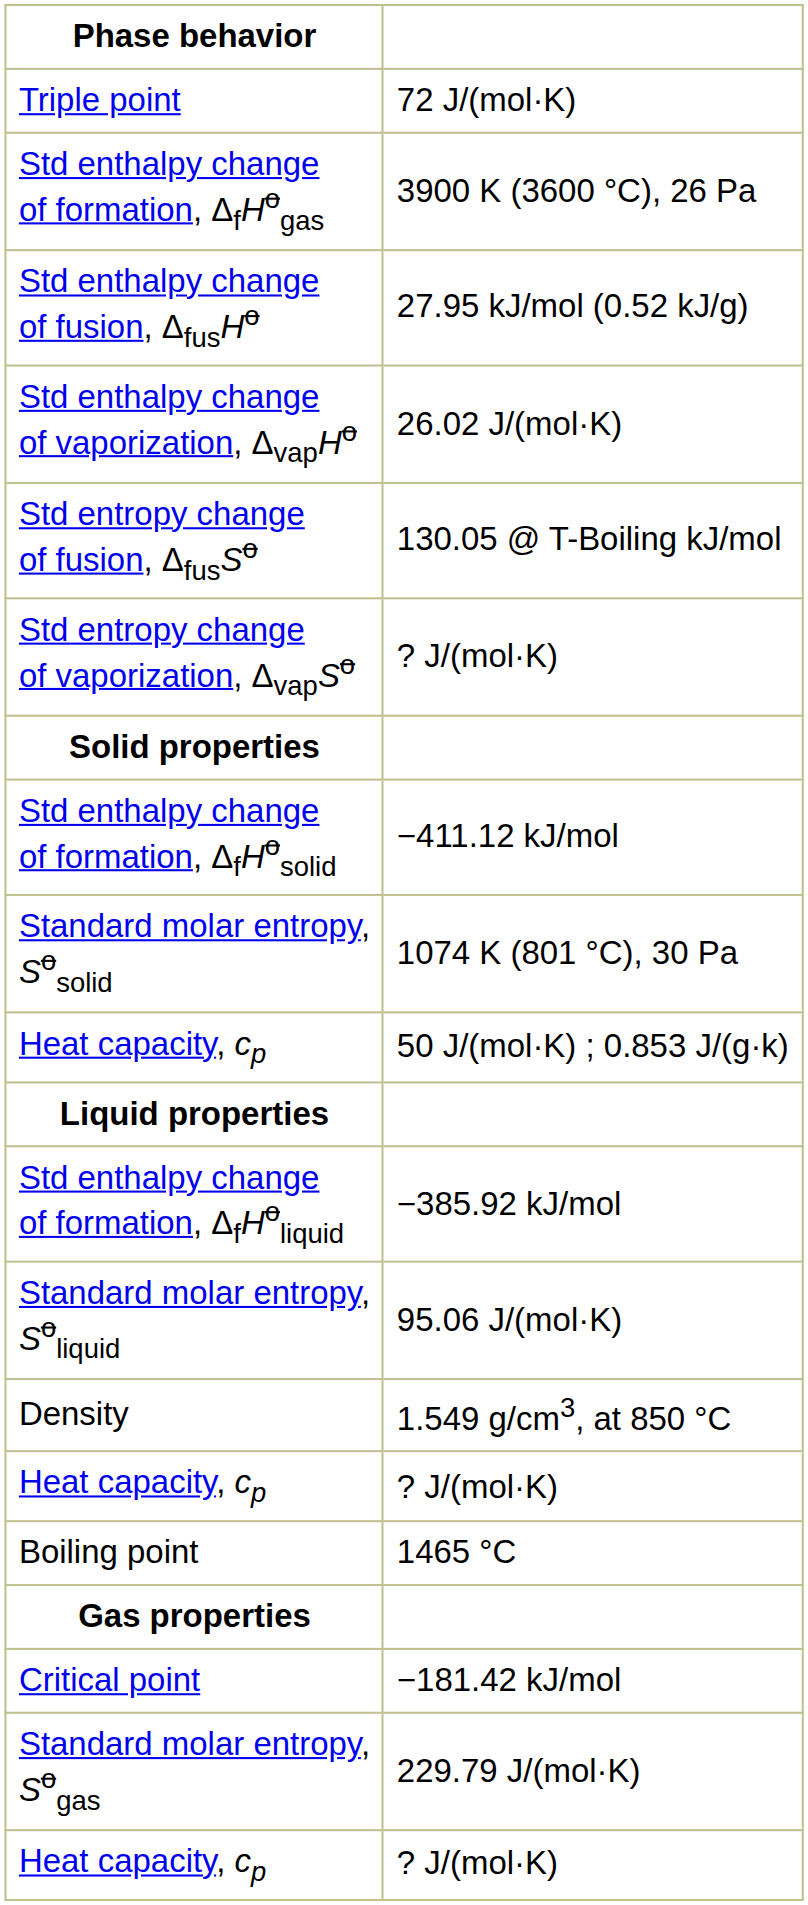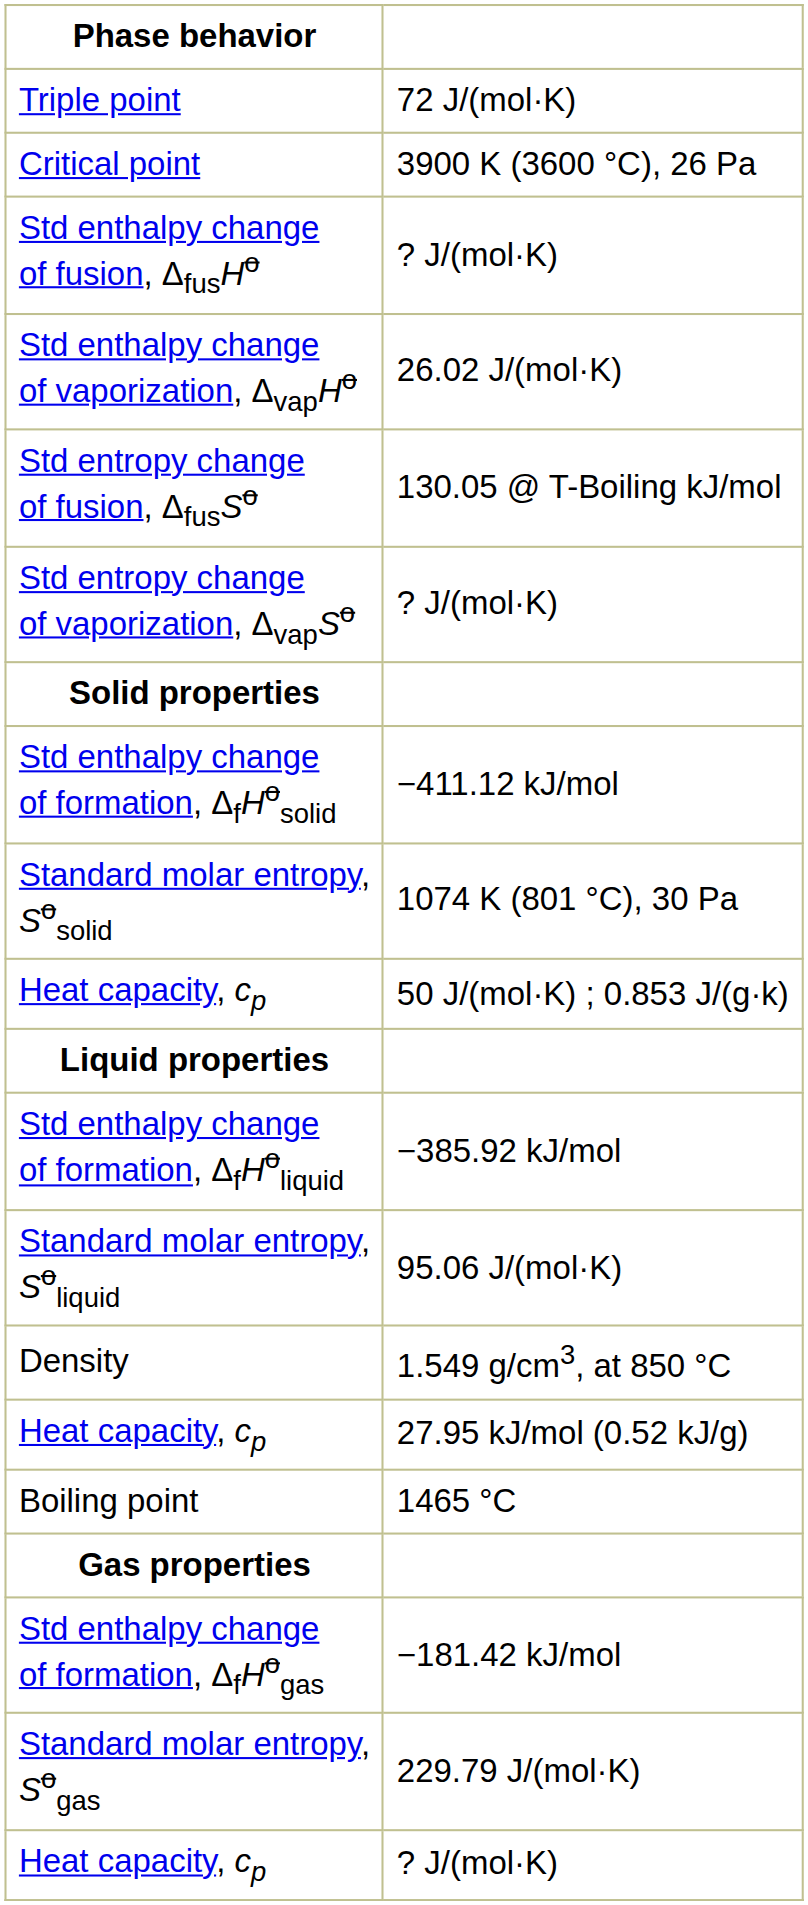(172, 191) Std enthalpy change of formation, ΔfHogas -> (110, 164) Critical point
(573, 306) 27.95 kJ/mol (0.52 kJ/g) -> (477, 254) ? J/(mol·K)
(477, 1486) ? J/(mol·K) -> (573, 1433) 27.95 kJ/mol (0.52 kJ/g)
(110, 1681) Critical point -> (172, 1655) Std enthalpy change of formation, ΔfHogas
